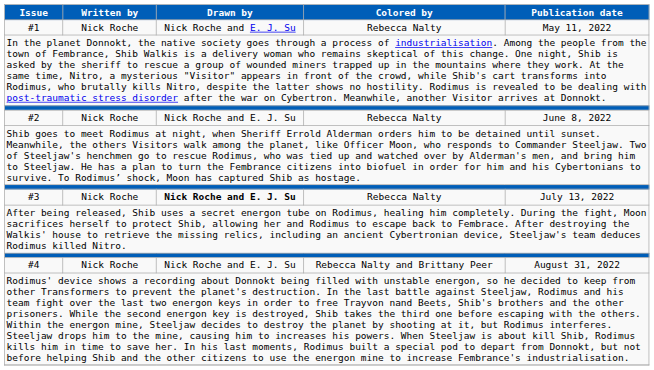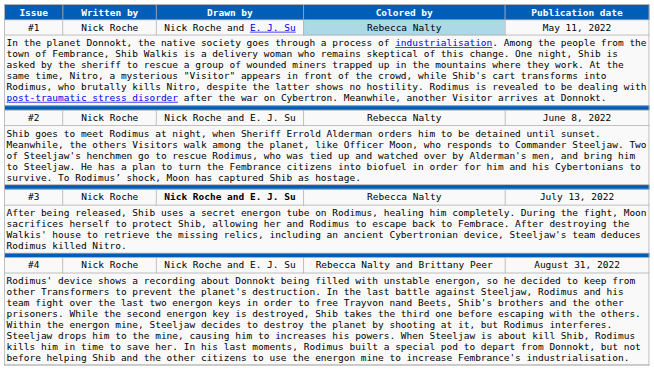(404, 28) no background -> (404, 28) lightblue background
